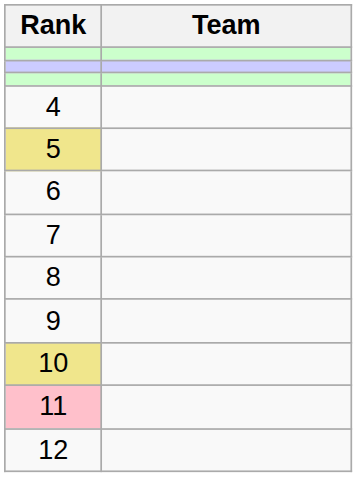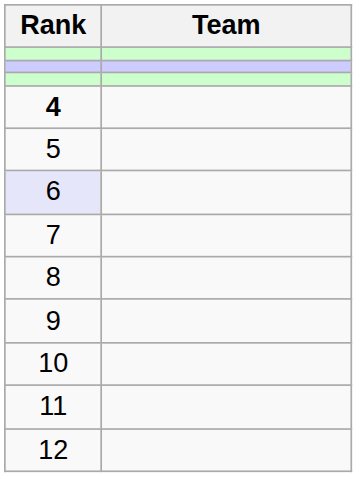(53, 106) normal -> (53, 106) bold
(53, 149) khaki background -> (53, 149) no background
(53, 191) no background -> (53, 191) lavender background
(53, 363) khaki background -> (53, 363) no background
(53, 406) pink background -> (53, 406) no background
